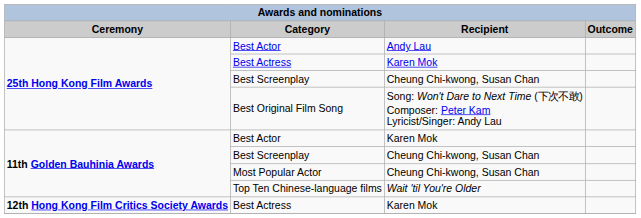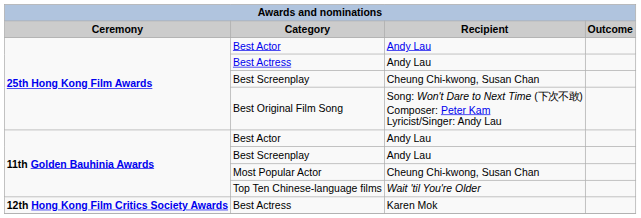(412, 63) Karen Mok -> (409, 63) Andy Lau
(412, 139) Karen Mok -> (409, 139) Andy Lau
(463, 155) Cheung Chi-kwong, Susan Chan -> (409, 155) Andy Lau
